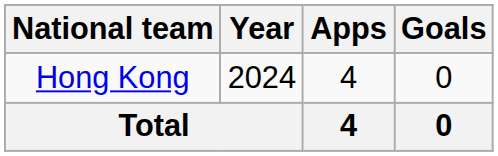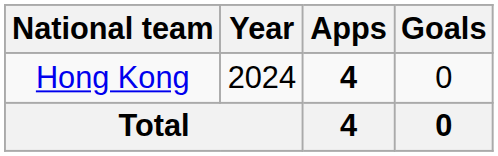(349, 77) normal -> (349, 77) bold
